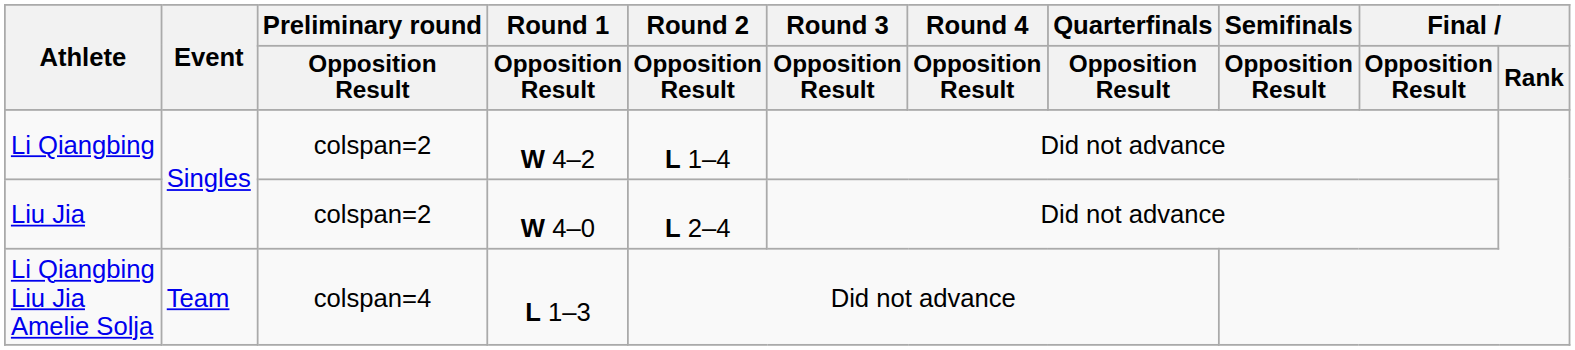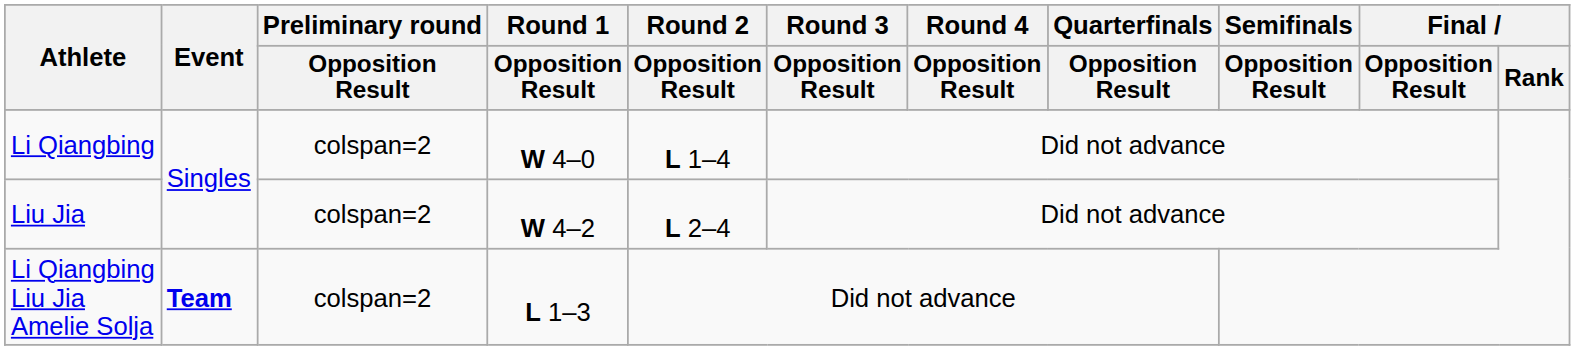(558, 159) W 4–2 -> (558, 159) W 4–0
(558, 228) W 4–0 -> (558, 228) W 4–2
(198, 297) normal -> (199, 297) bold
(372, 297) colspan=4 -> (372, 297) colspan=2
